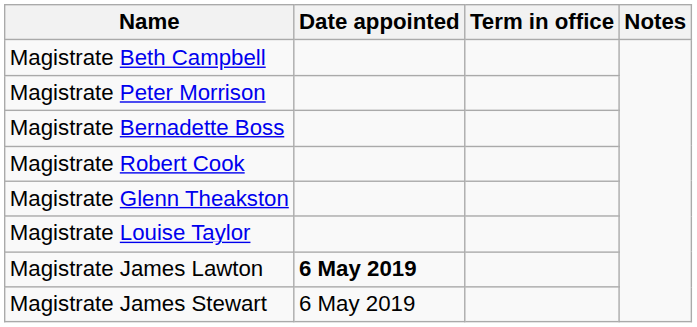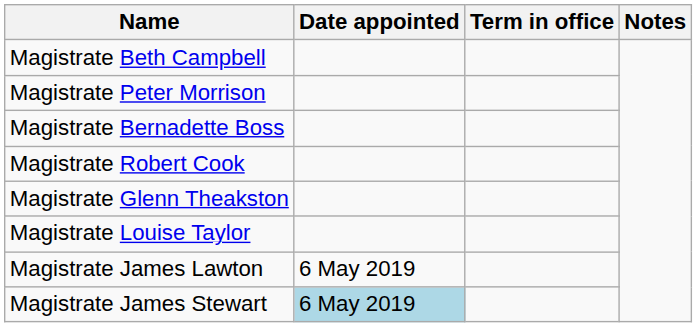(358, 269) bold -> (357, 269) normal
(357, 304) no background -> (357, 304) lightblue background
